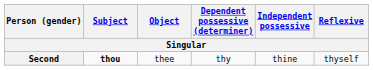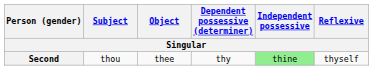(110, 59) bold -> (110, 59) normal
(285, 59) no background -> (285, 59) lightgreen background
